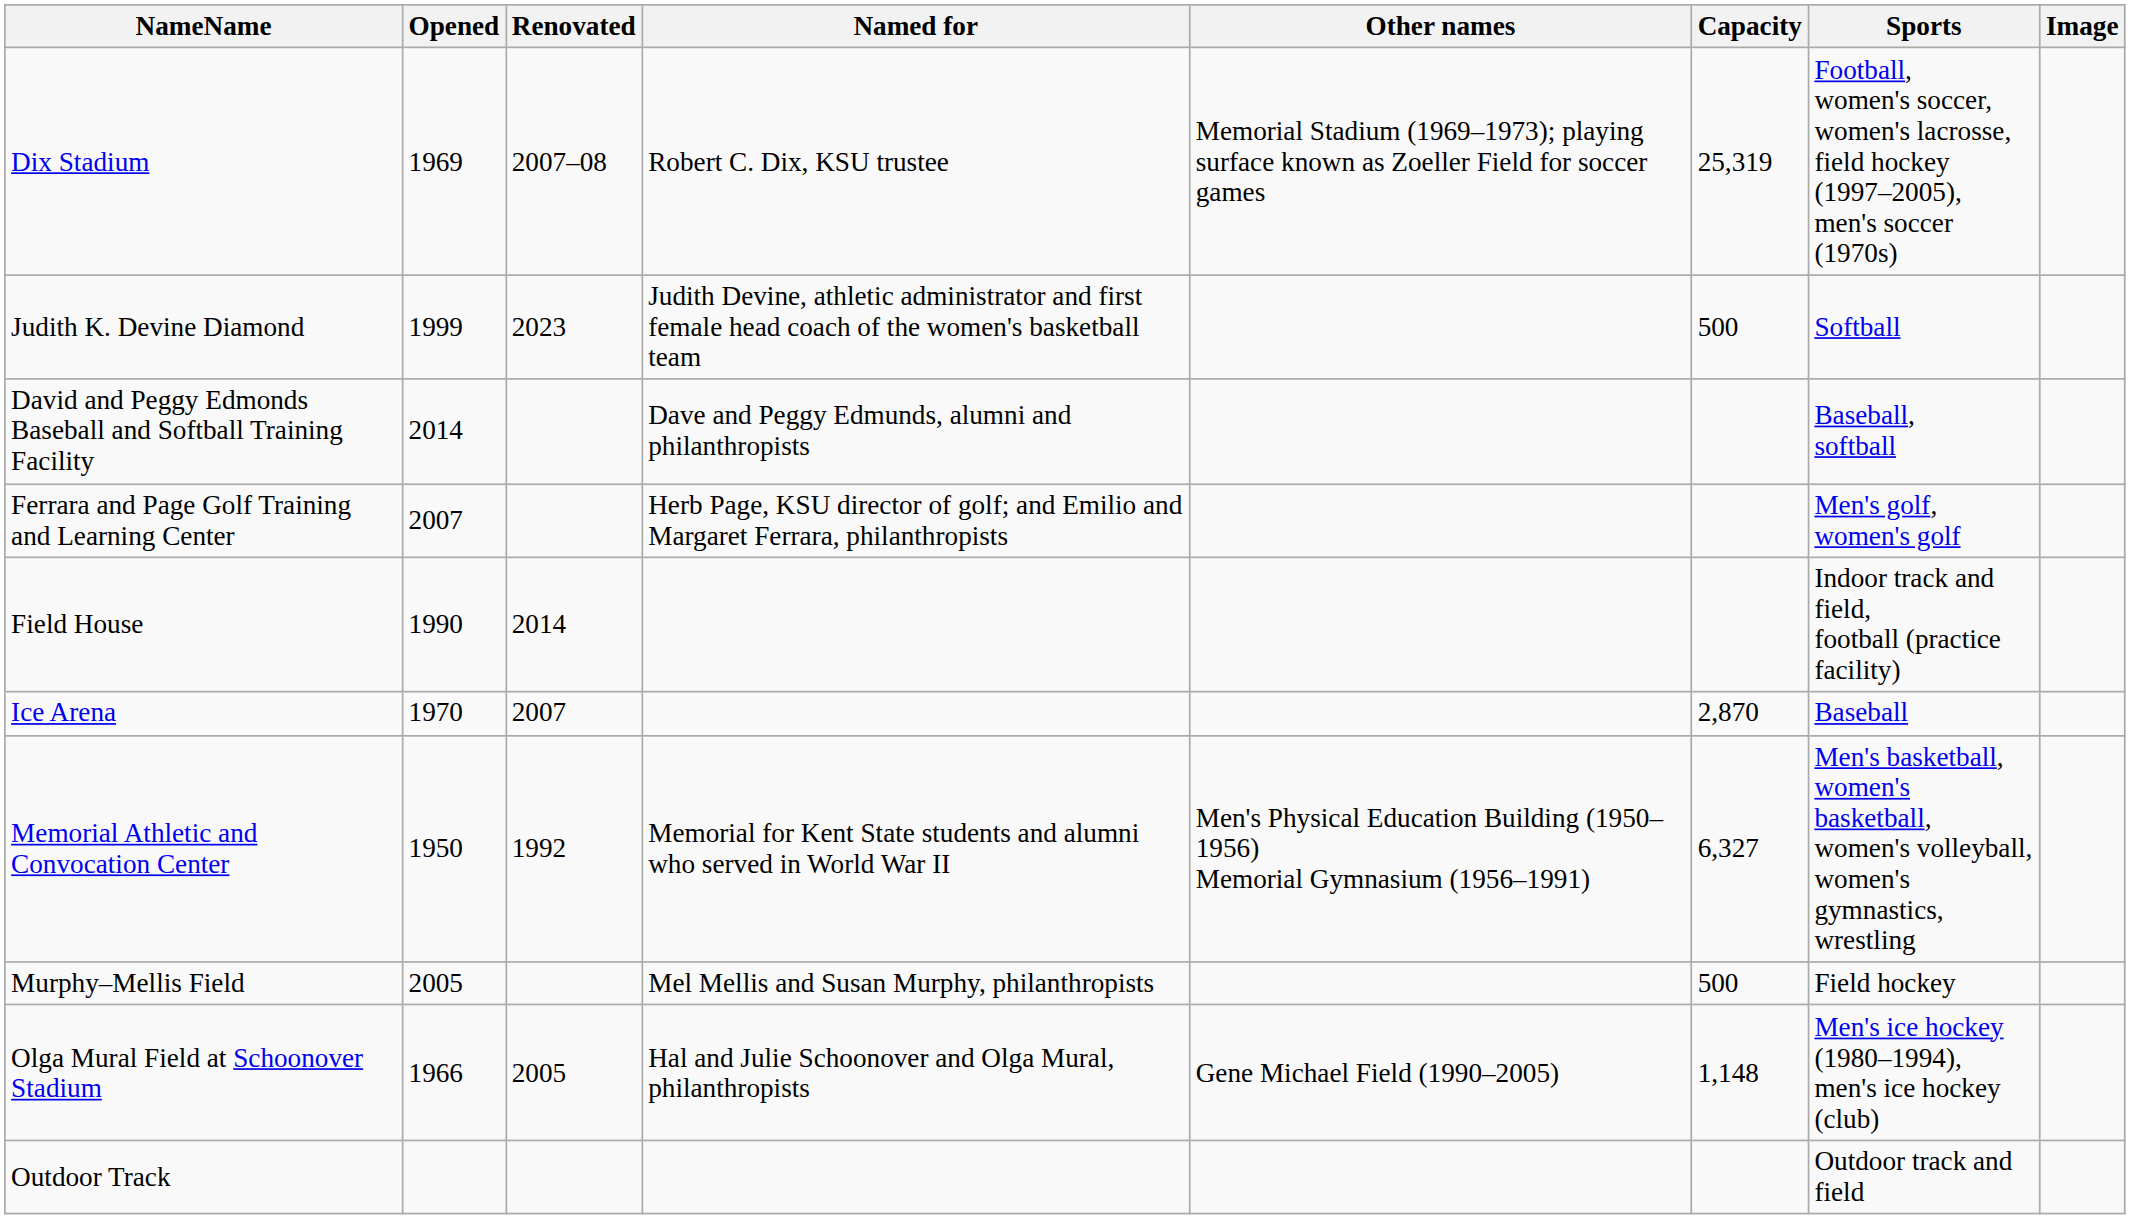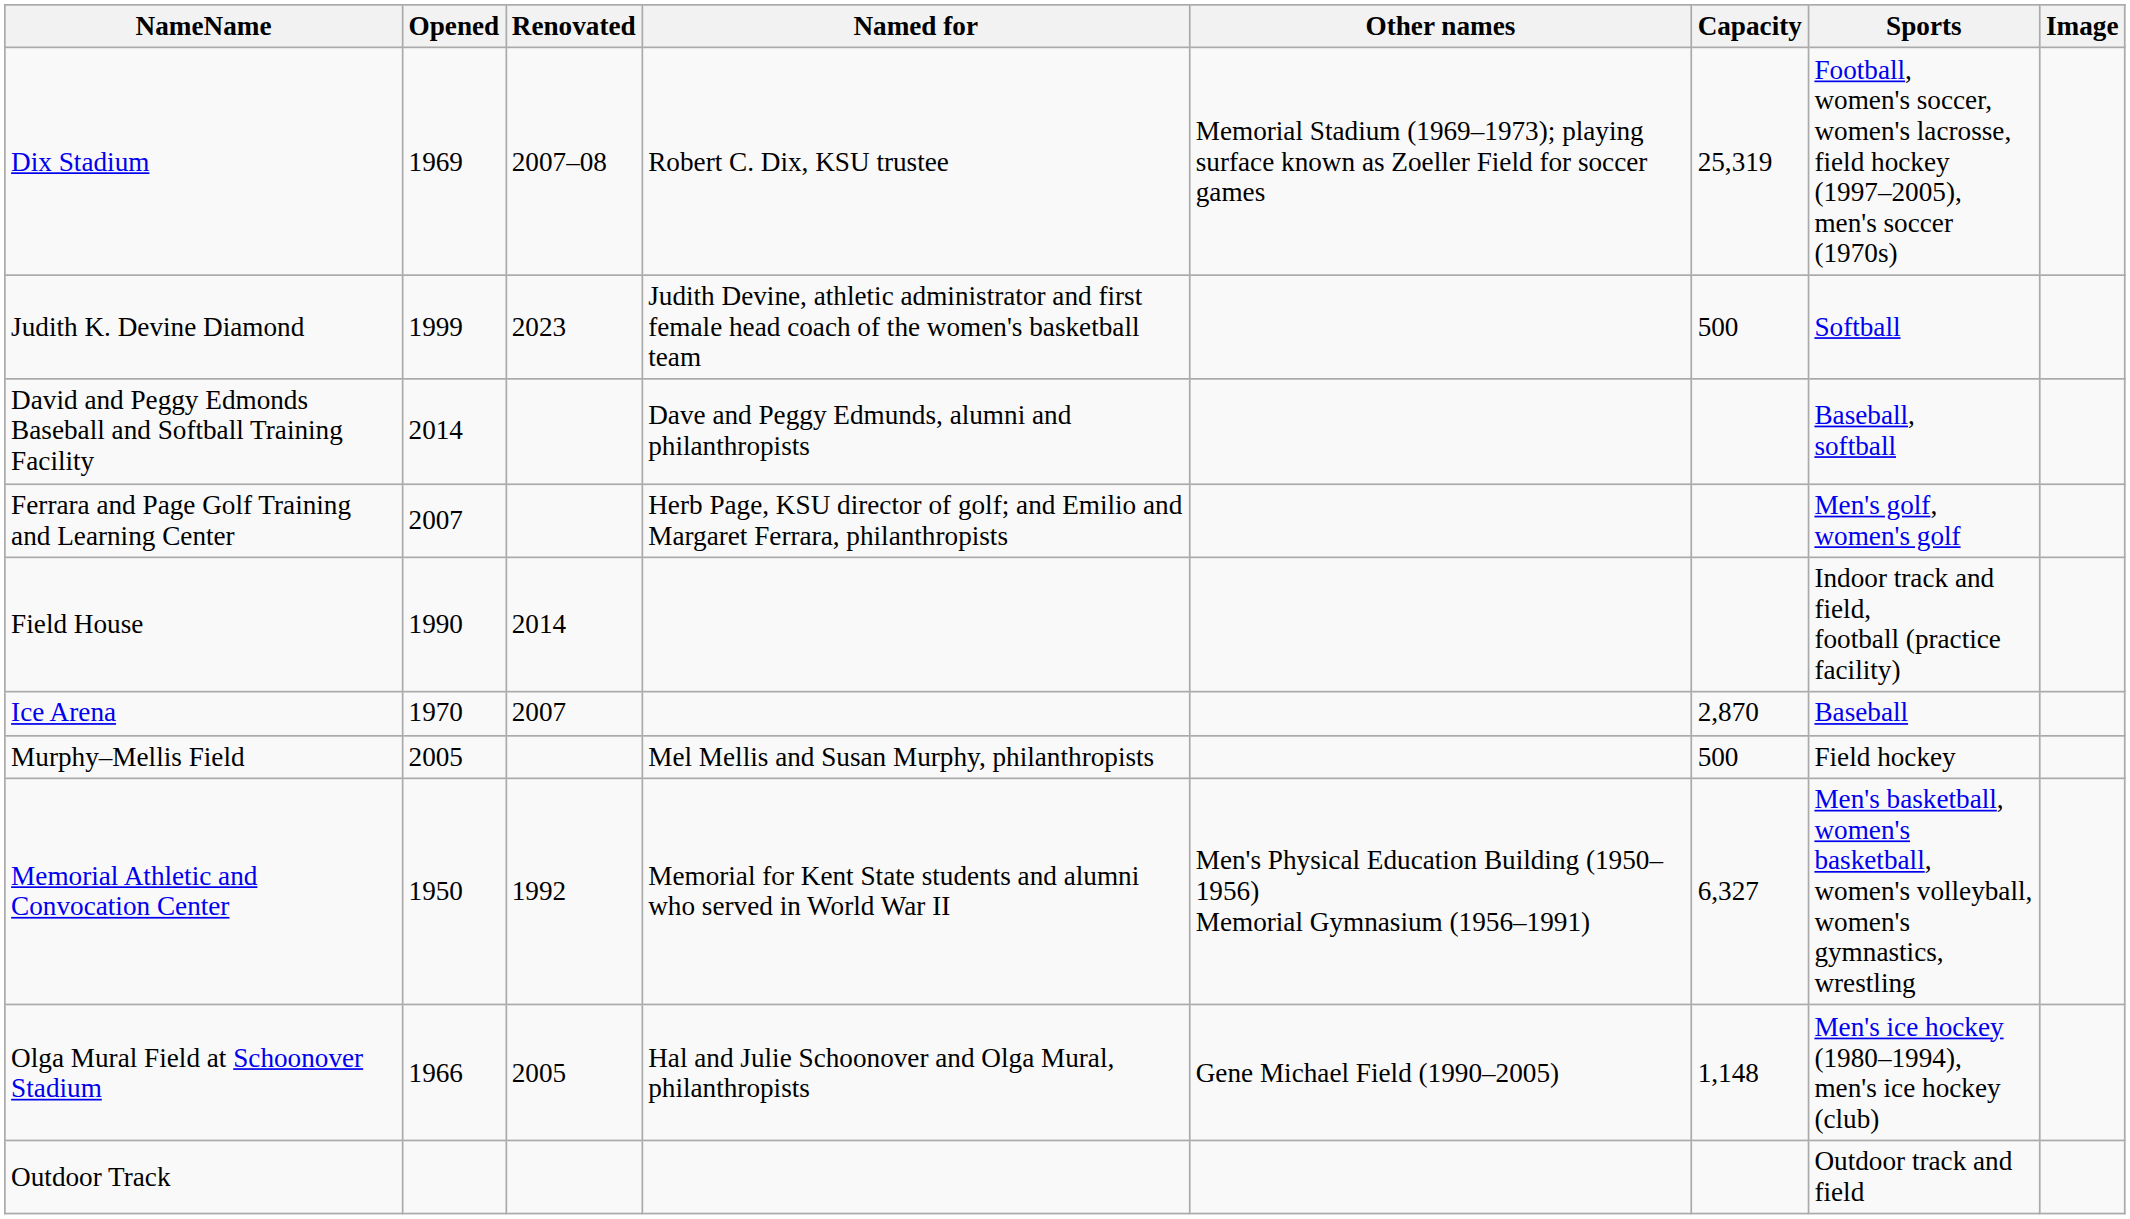rows swapped: (134, 848) <-> (128, 983)
